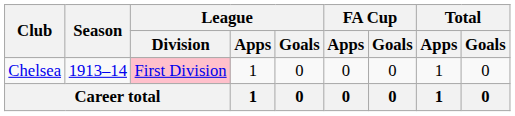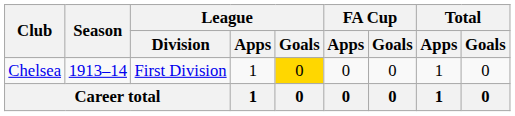(181, 70) pink background -> (181, 70) no background
(299, 70) no background -> (299, 70) gold background
